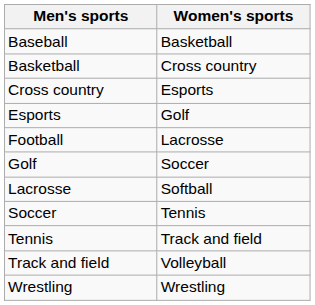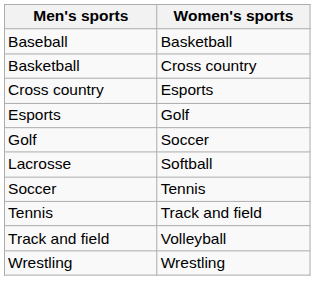- row: (36, 139)
